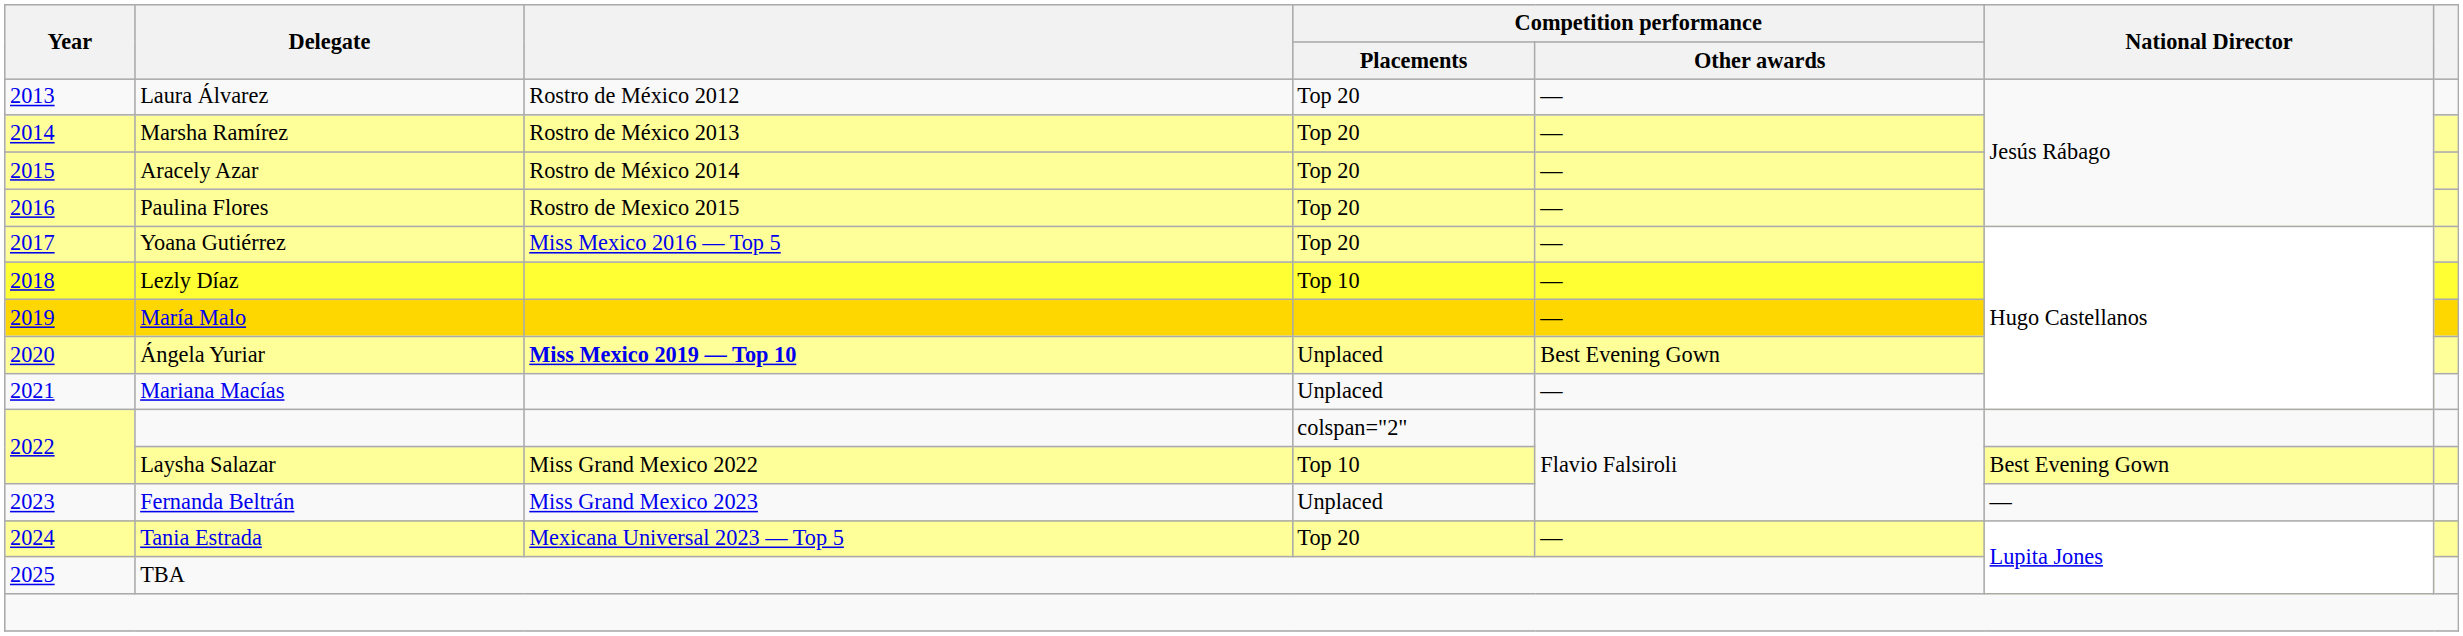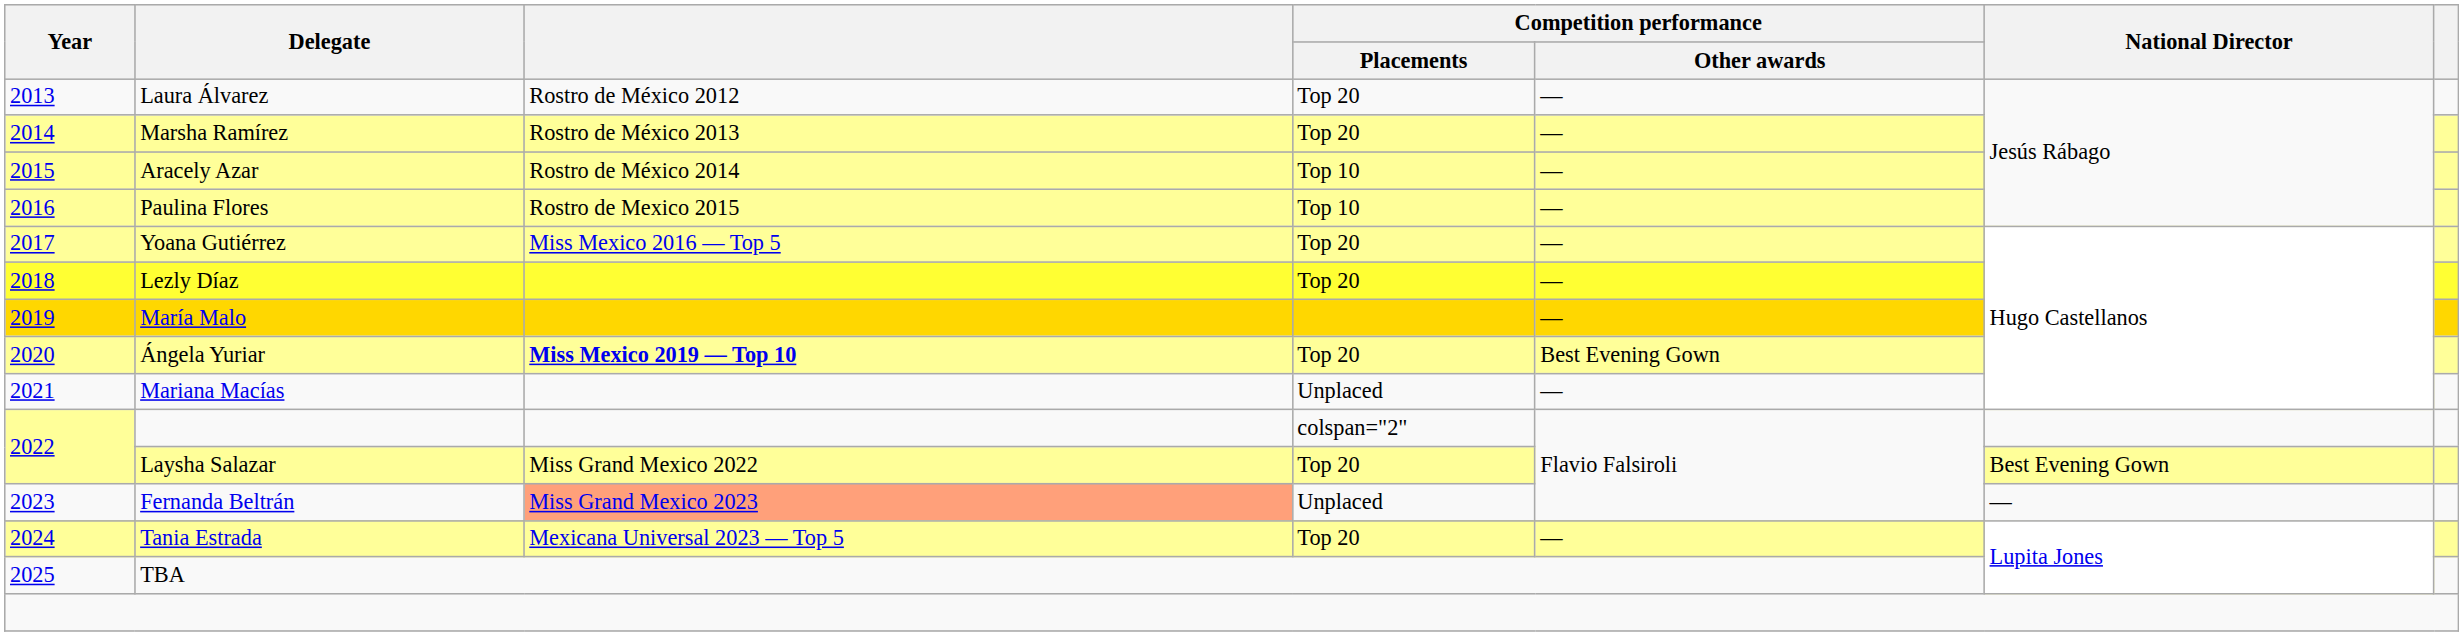(1328, 170) Top 20 -> (1328, 170) Top 10
(1328, 207) Top 20 -> (1328, 207) Top 10
(1328, 280) Top 10 -> (1328, 280) Top 20
(1340, 354) Unplaced -> (1328, 354) Top 20
(1328, 465) Top 10 -> (1328, 465) Top 20
(644, 501) no background -> (644, 501) lightsalmon background
